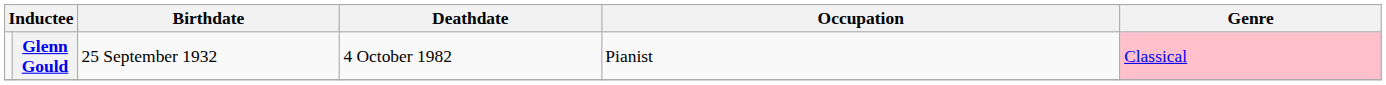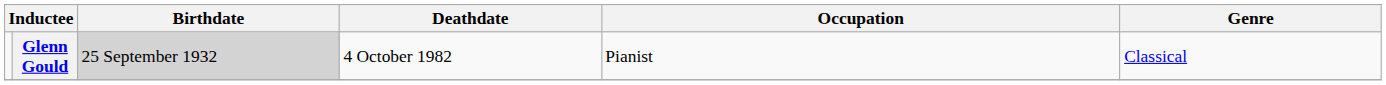(149, 55) no background -> (149, 55) lightgrey background
(1156, 55) pink background -> (1156, 55) no background
